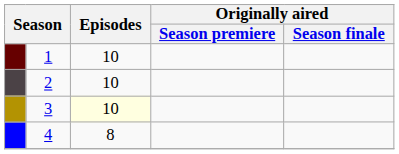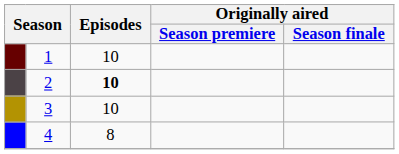(110, 82) normal -> (110, 82) bold
(110, 108) lightyellow background -> (110, 108) no background
